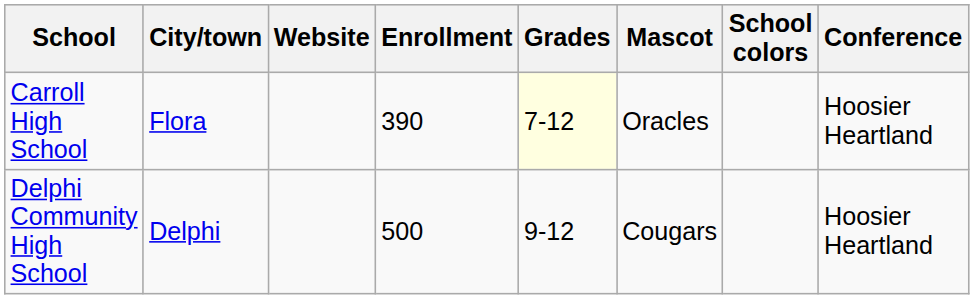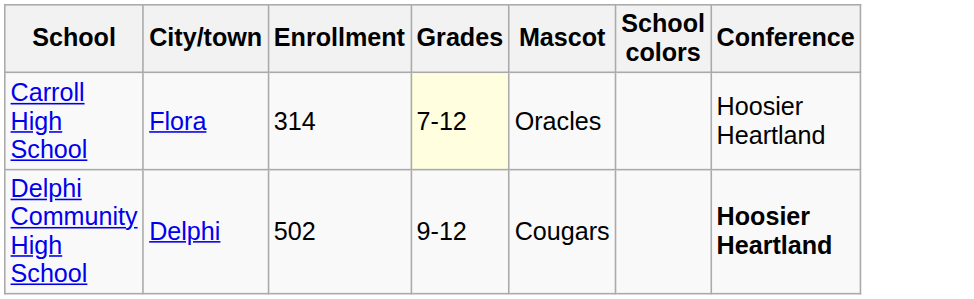- column: (322, 38)
(402, 120) 390 -> (295, 120) 314
(402, 231) 500 -> (295, 231) 502
(878, 231) normal -> (775, 231) bold
